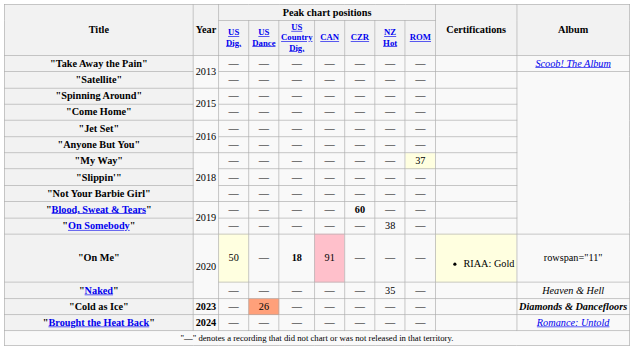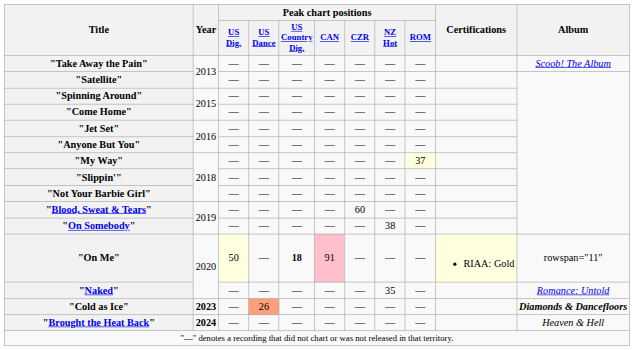(360, 209) bold -> (360, 209) normal
(573, 290) Heaven & Hell -> (573, 290) Romance: Untold
(573, 323) Romance: Untold -> (573, 323) Heaven & Hell
